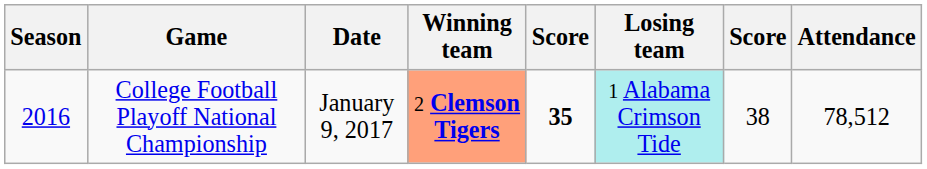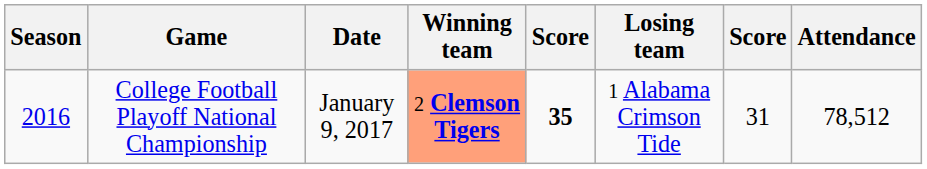(659, 116) paleturquoise background -> (659, 116) no background
(758, 116) 38 -> (758, 116) 31
